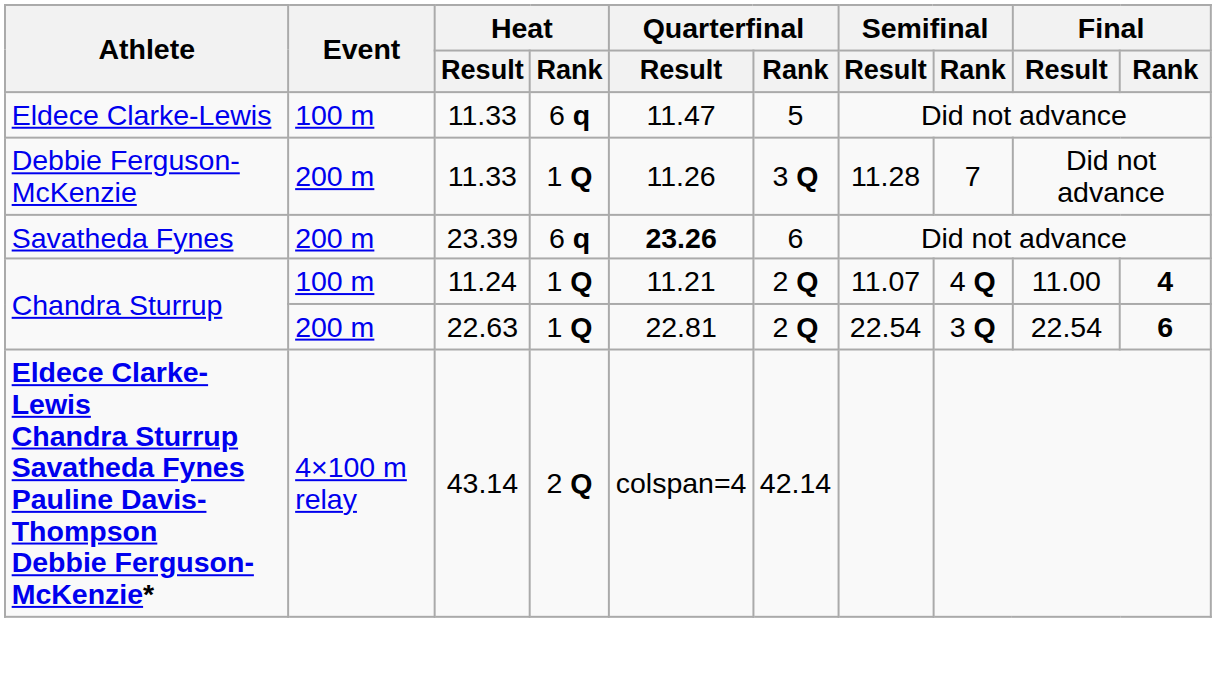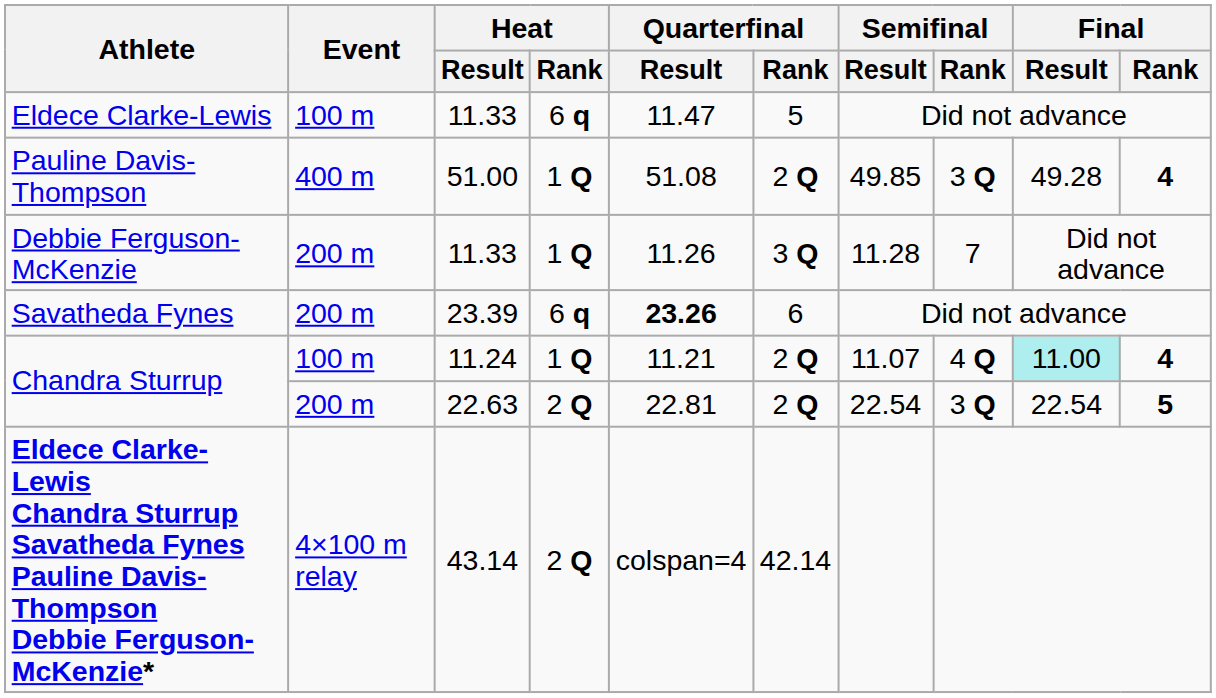+ row: (104, 176)
(1066, 282) no background -> (1066, 359) paleturquoise background
(570, 327) 1 Q -> (570, 404) 2 Q
(1165, 327) 6 -> (1165, 404) 5
